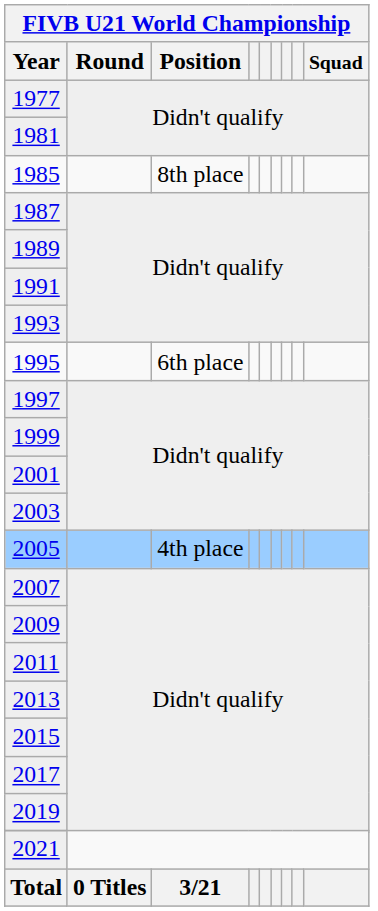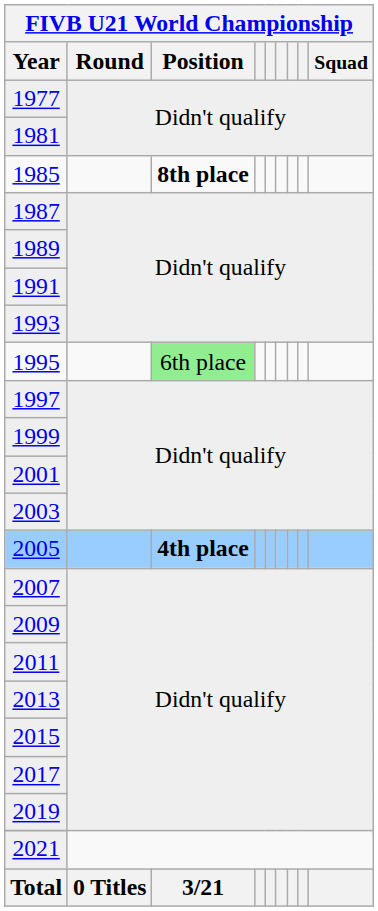(200, 173) normal -> (203, 173) bold
(200, 361) no background -> (203, 361) lightgreen background
(200, 549) normal -> (203, 549) bold
